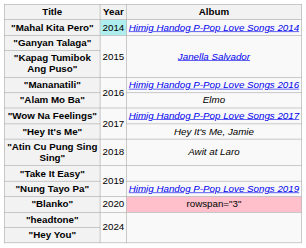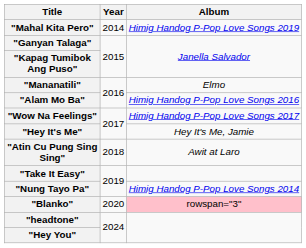(113, 27) paleturquoise background -> (113, 27) no background
(214, 27) Himig Handog P-Pop Love Songs 2014 -> (214, 27) Himig Handog P-Pop Love Songs 2019
(214, 85) Himig Handog P-Pop Love Songs 2016 -> (214, 85) Elmo
(214, 100) Elmo -> (214, 100) Himig Handog P-Pop Love Songs 2016
(214, 188) Himig Handog P-Pop Love Songs 2019 -> (214, 188) Himig Handog P-Pop Love Songs 2014
